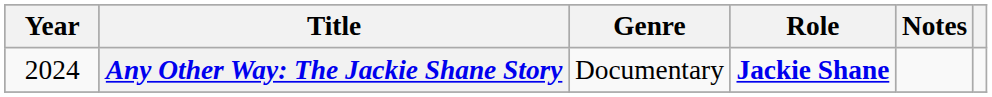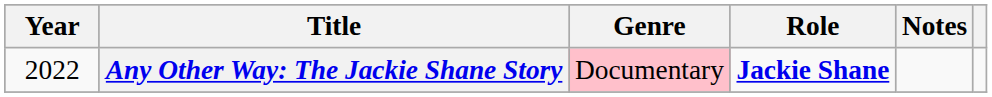(52, 69) 2024 -> (52, 69) 2022
(649, 69) no background -> (649, 69) pink background
